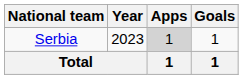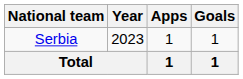(169, 39) lightgrey background -> (169, 39) no background
